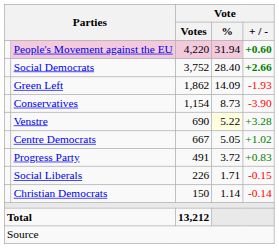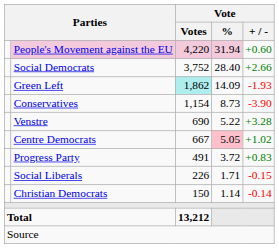(258, 49) bold -> (258, 49) normal
(258, 67) bold -> (258, 67) normal
(196, 85) no background -> (196, 85) paleturquoise background
(230, 121) lightyellow background -> (230, 121) no background
(230, 139) no background -> (230, 139) pink background
